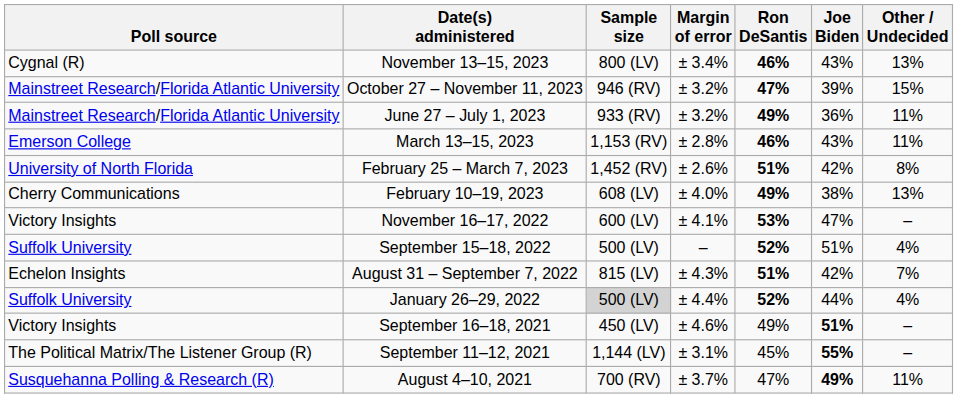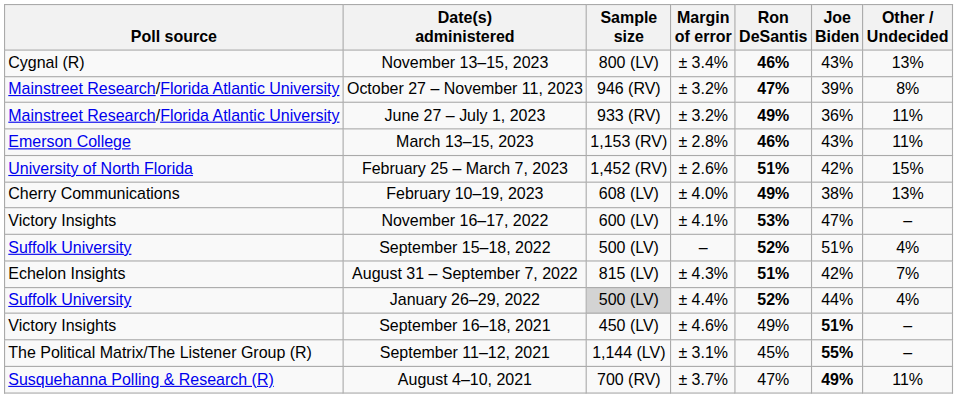(908, 89) 15% -> (908, 89) 8%
(908, 168) 8% -> (908, 168) 15%
